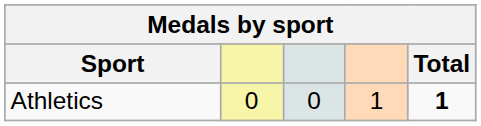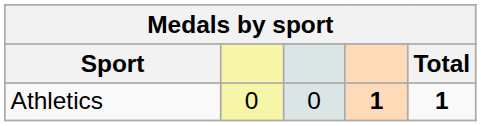(376, 102) normal -> (376, 102) bold
